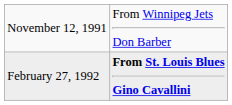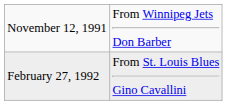(169, 76) bold -> (166, 76) normal
